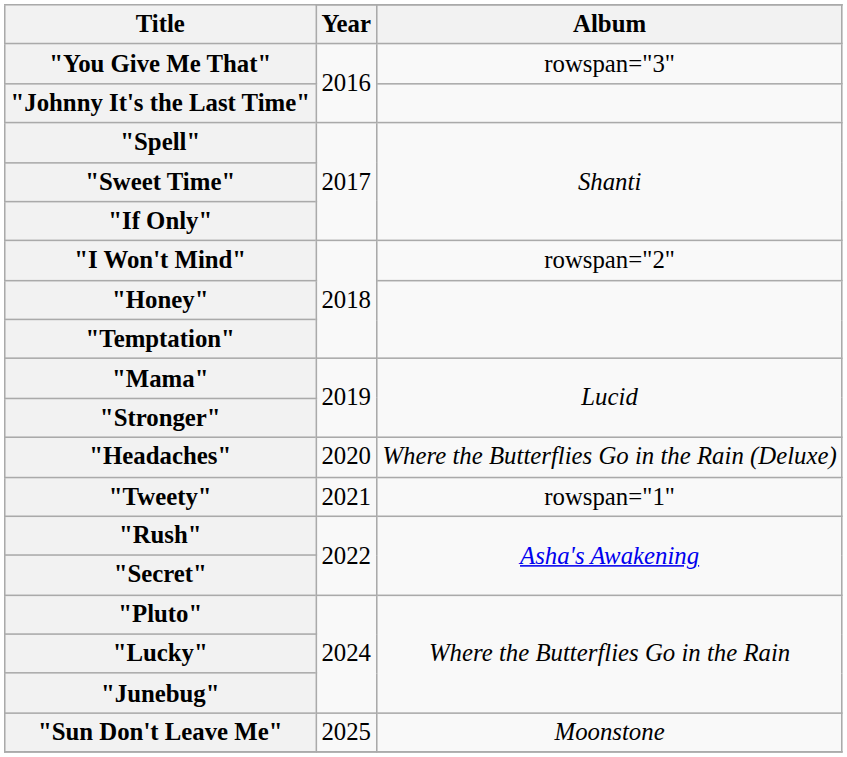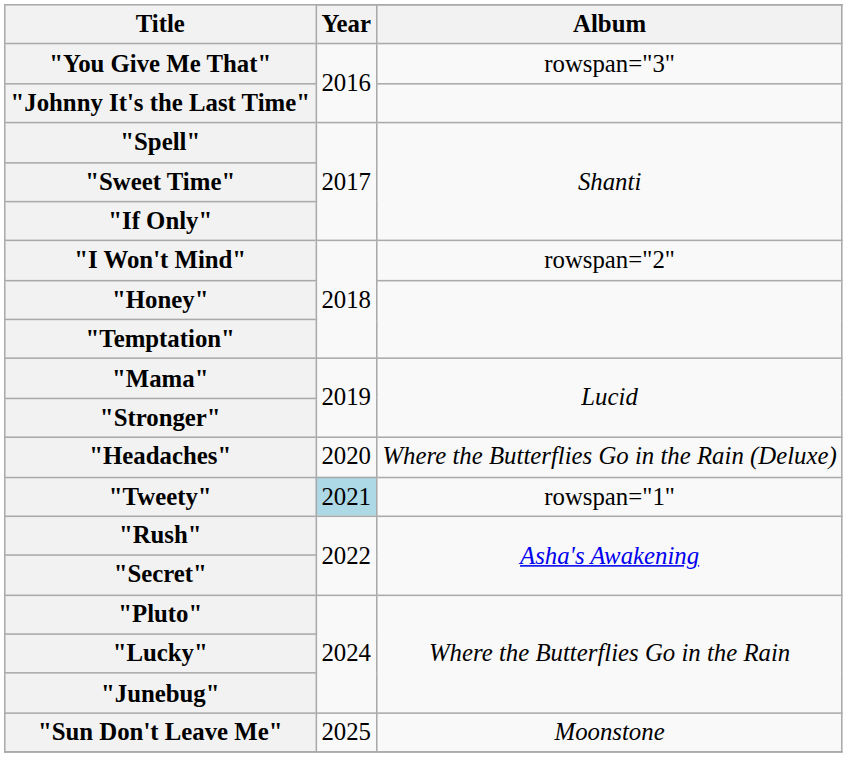(346, 496) no background -> (346, 496) lightblue background
